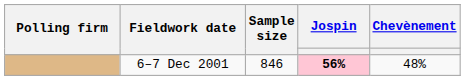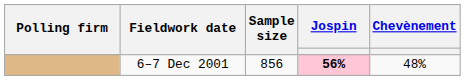(272, 65) 846 -> (272, 65) 856
